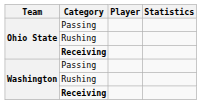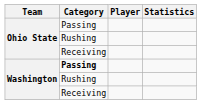(84, 52) bold -> (84, 52) normal
(79, 66) normal -> (79, 66) bold
(84, 93) bold -> (84, 93) normal
